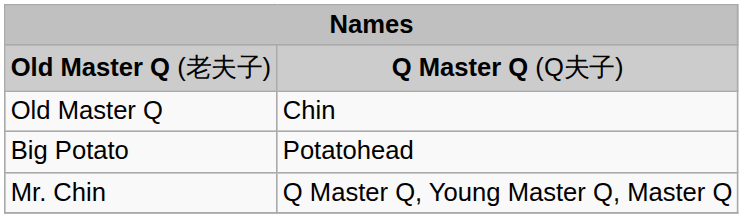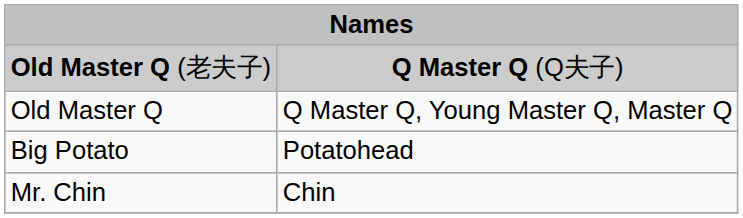(309, 110) Chin -> (508, 110) Q Master Q, Young Master Q, Master Q
(508, 192) Q Master Q, Young Master Q, Master Q -> (309, 192) Chin
